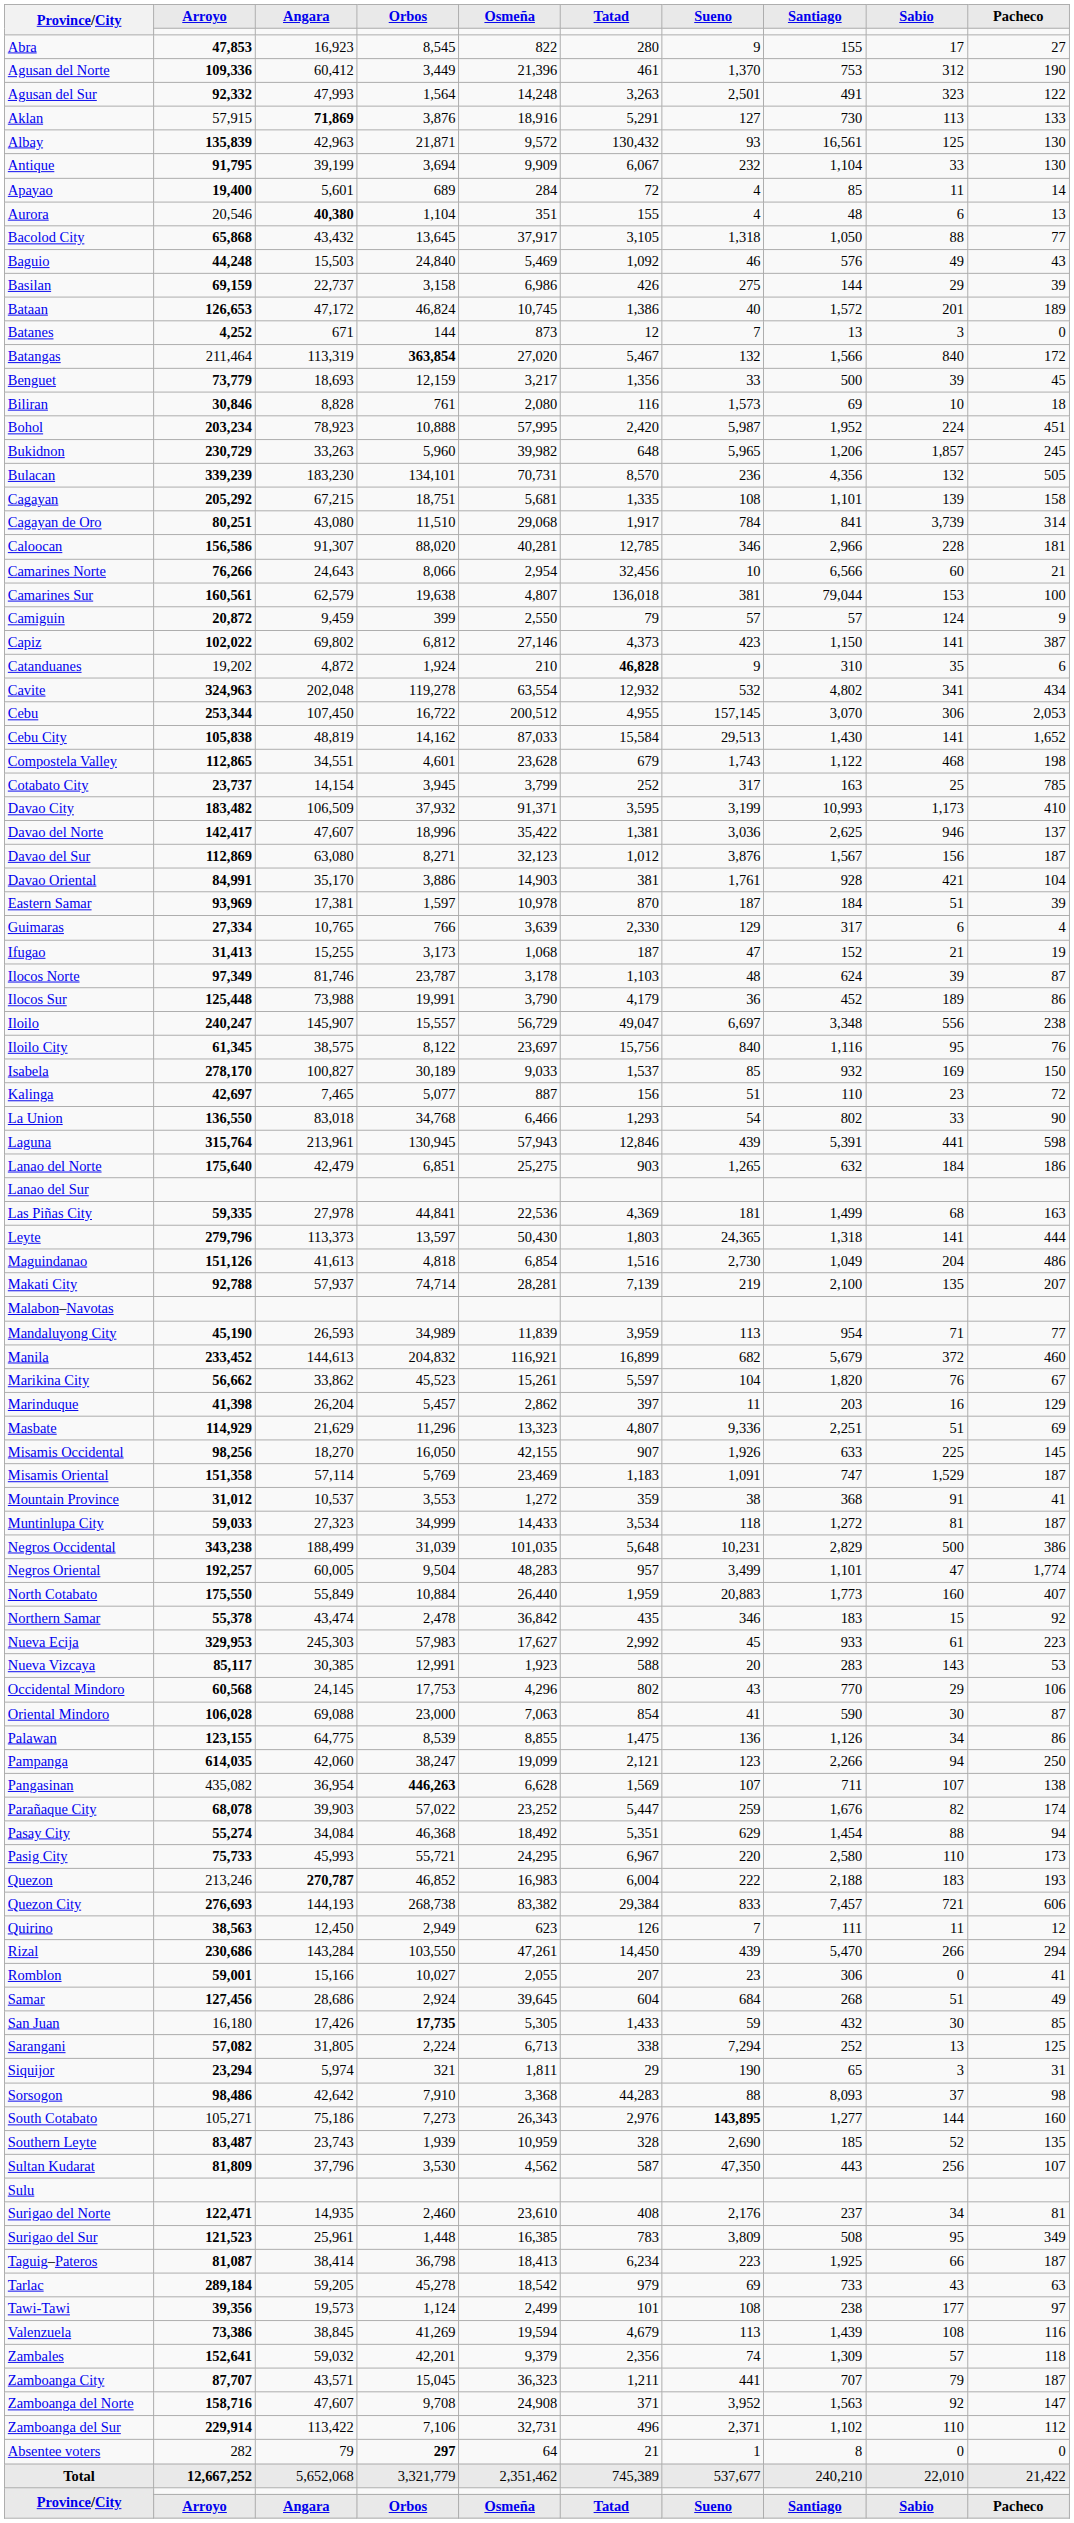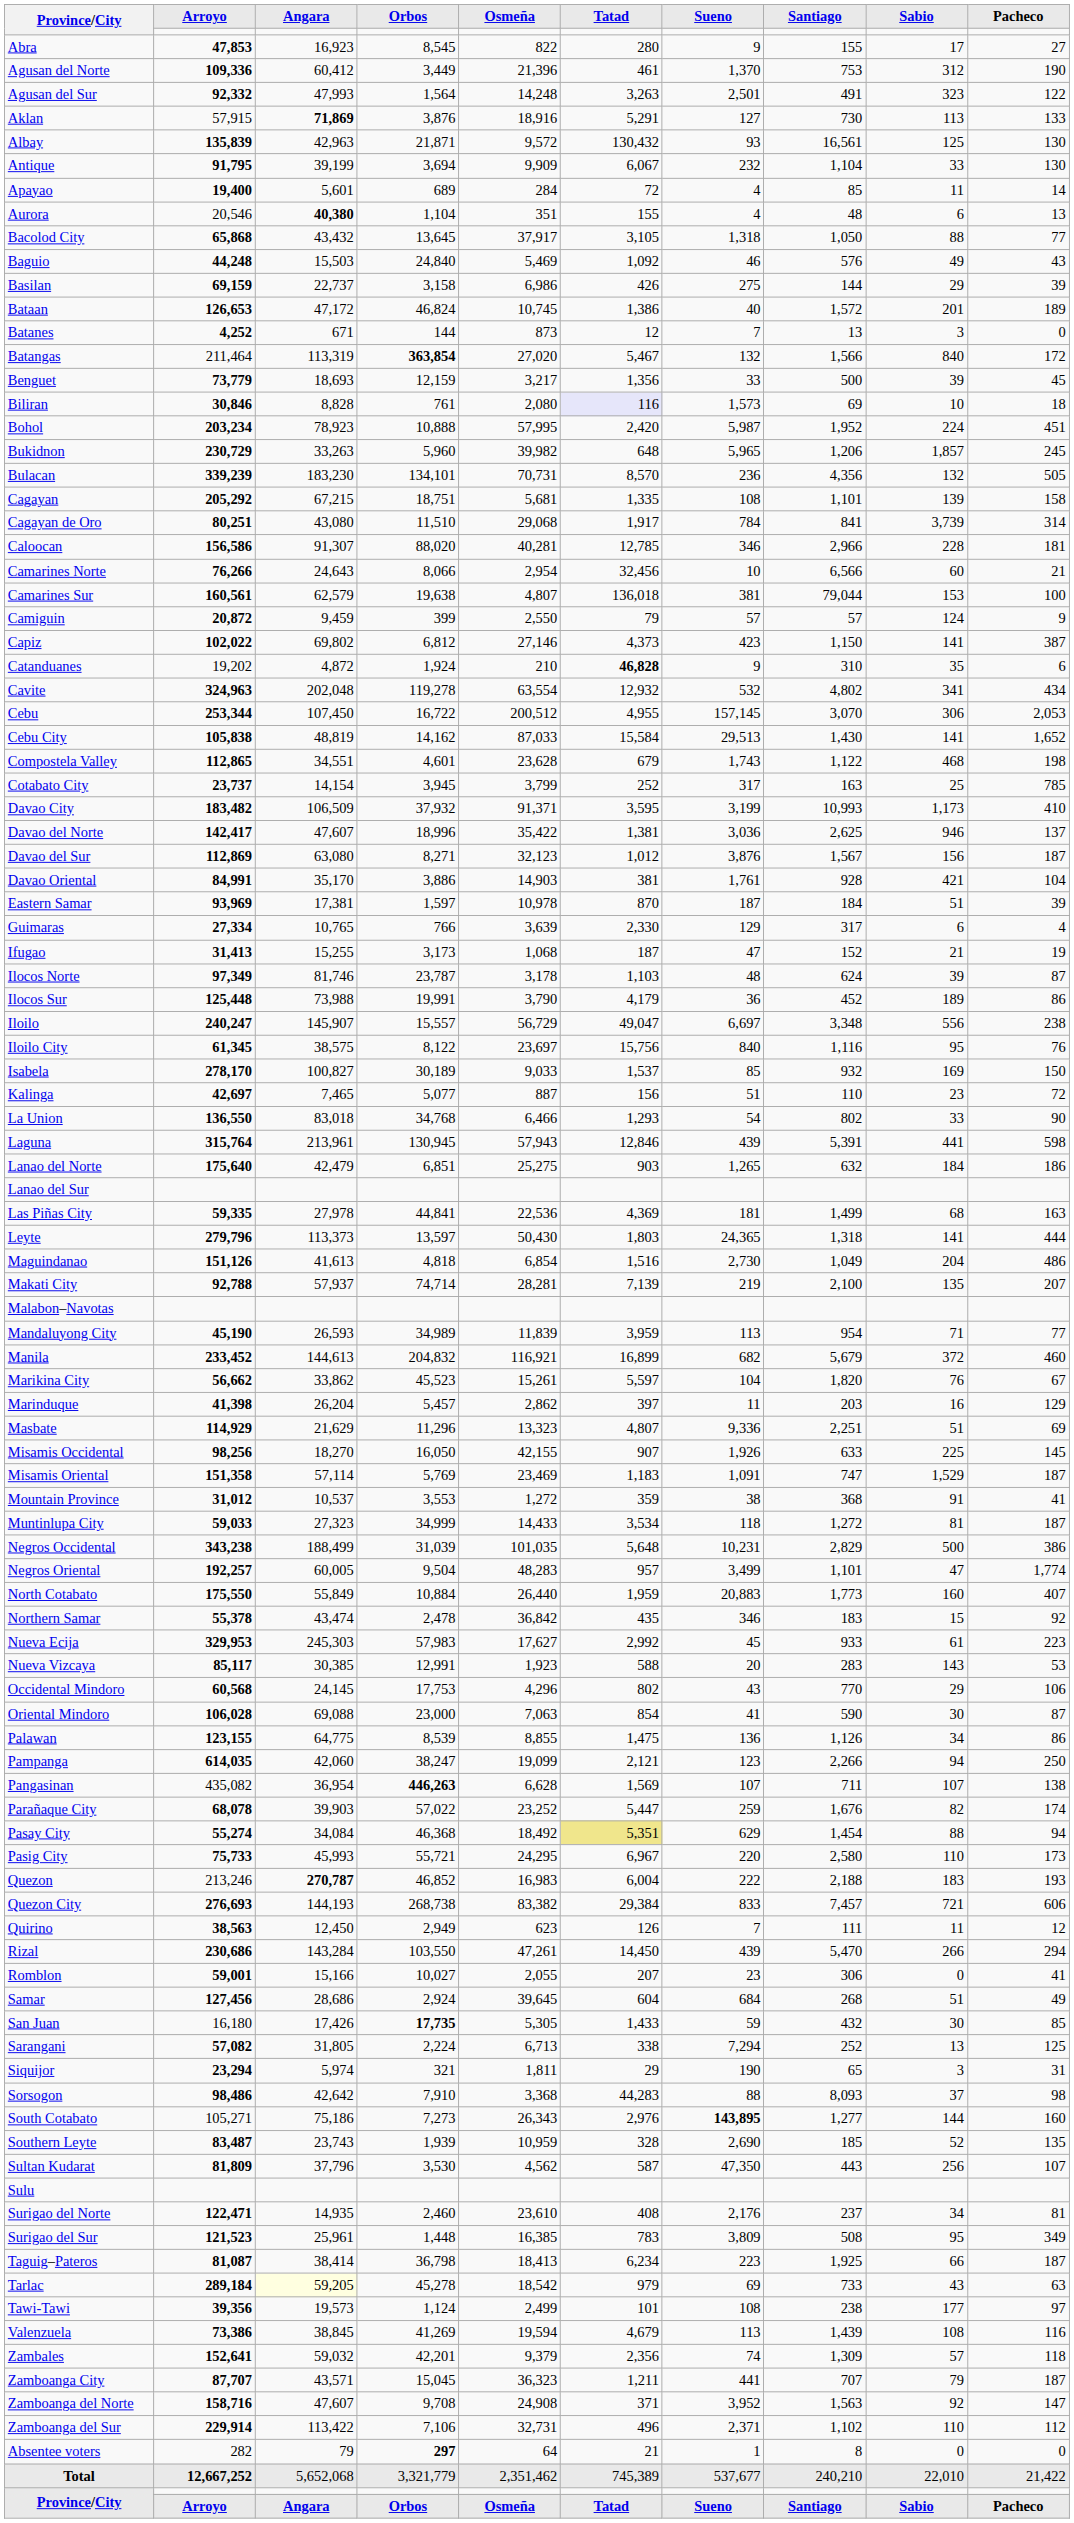(648, 404) no background -> (648, 404) lavender background
(643, 1832) no background -> (643, 1832) khaki background
(334, 2285) no background -> (334, 2285) lightyellow background
